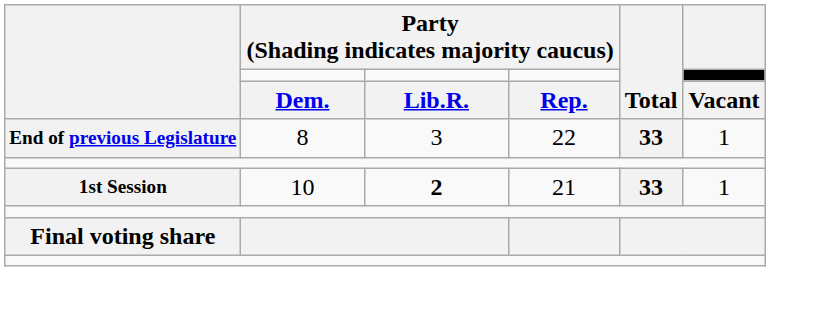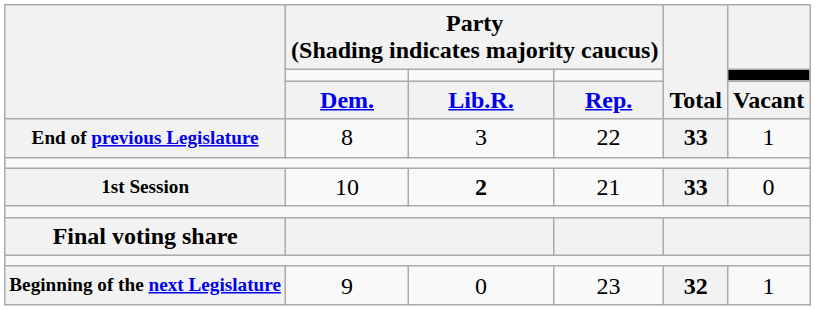(724, 186) 1 -> (769, 186) 0
+ row: (145, 285)
